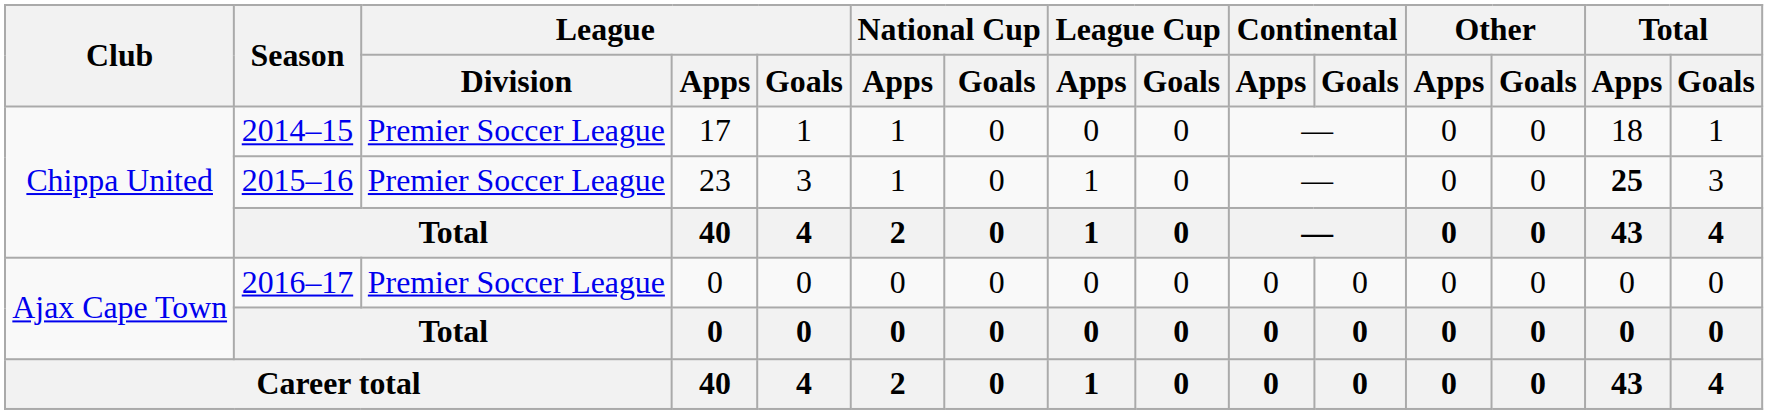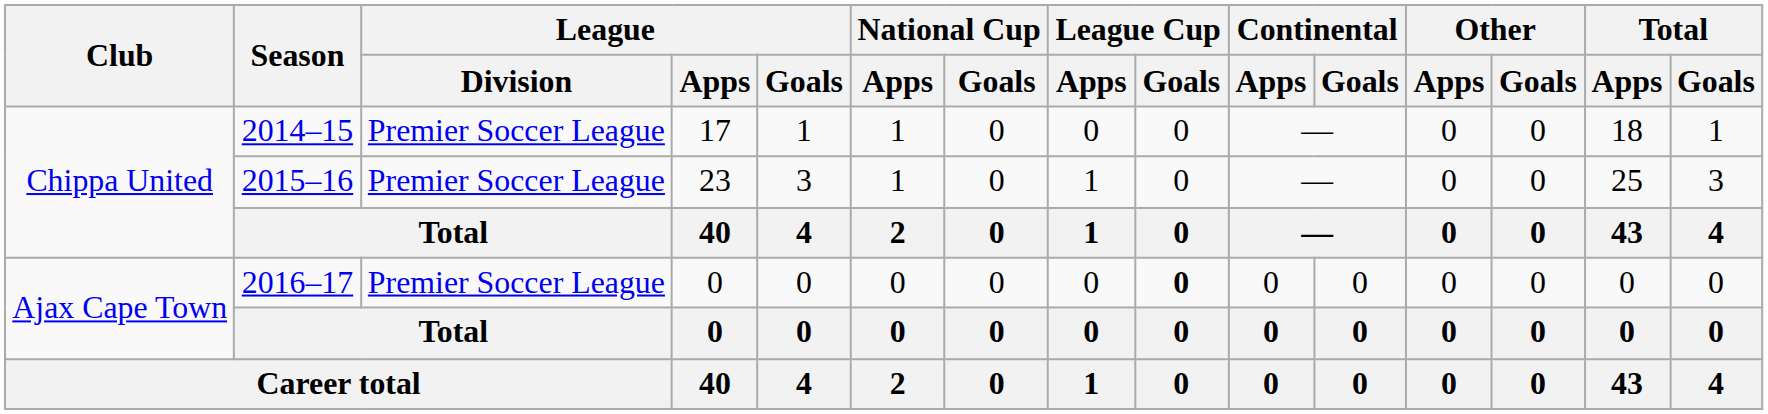(1627, 181) bold -> (1627, 181) normal
(1181, 282) normal -> (1181, 282) bold
